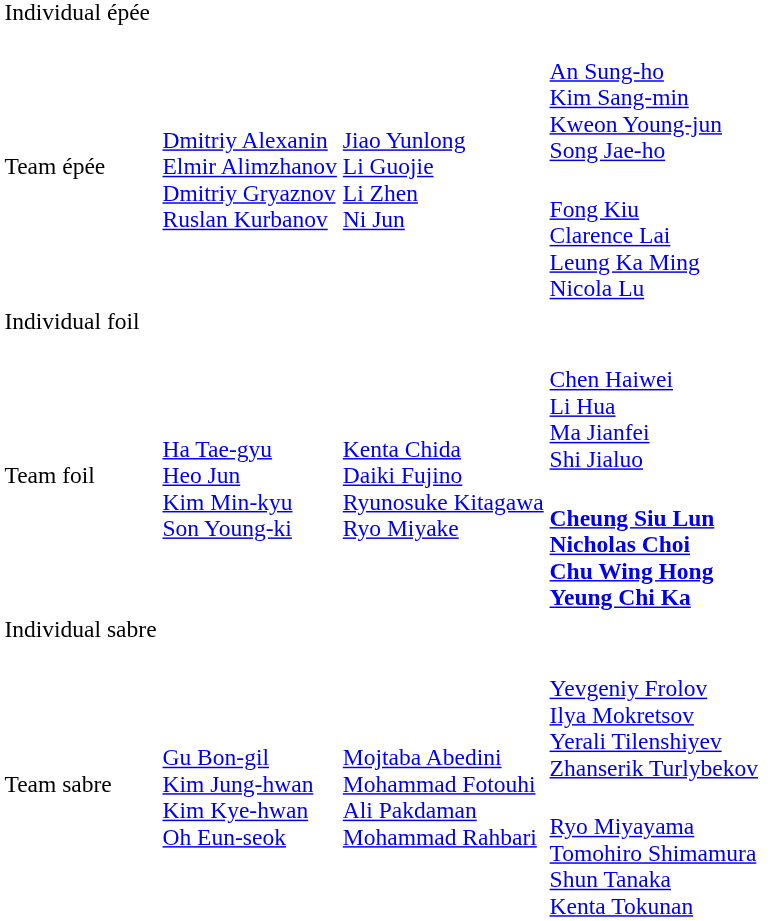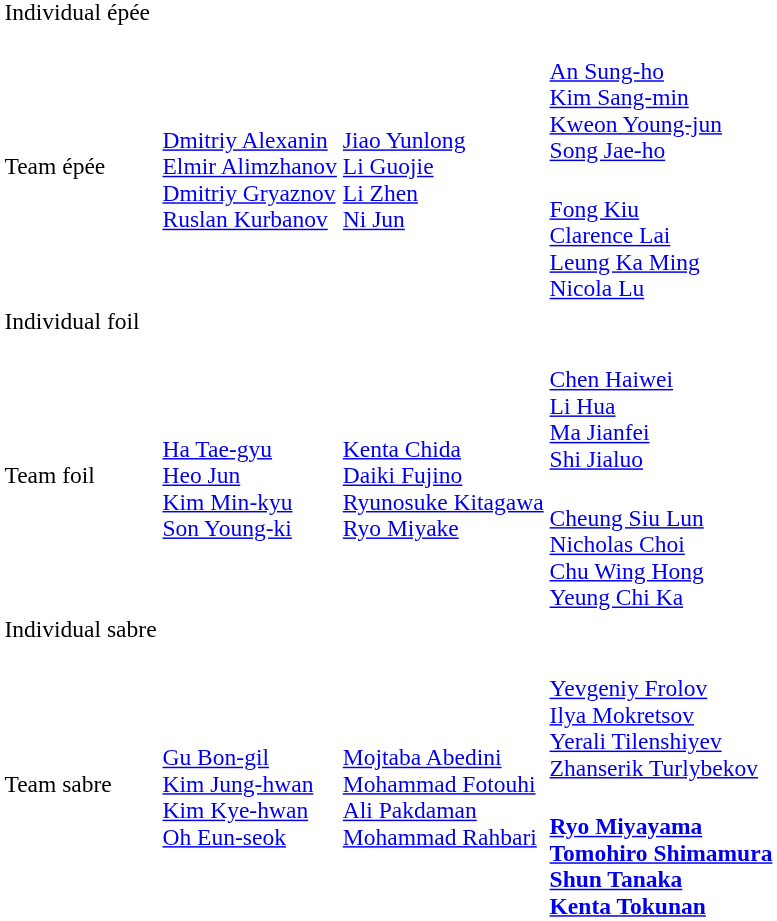(632, 557) bold -> (627, 557) normal
(653, 866) normal -> (661, 866) bold
